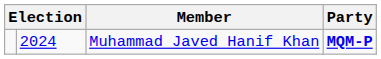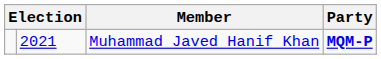(38, 42) 2024 -> (38, 42) 2021
